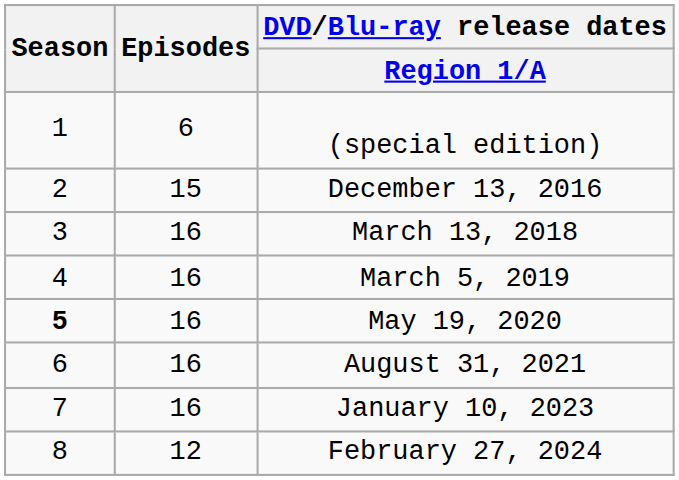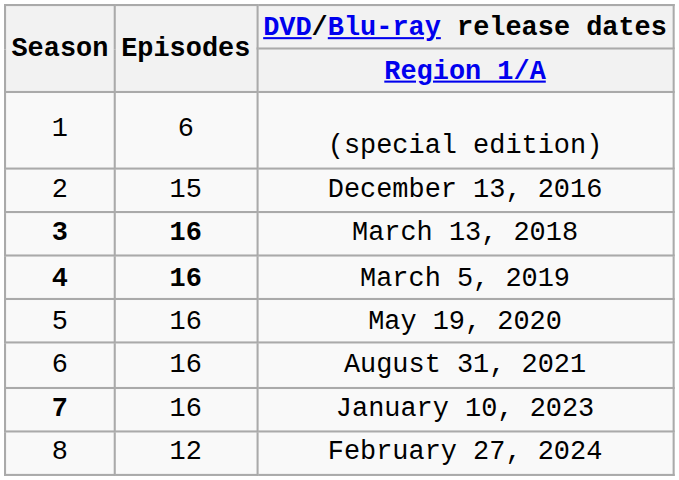(60, 233) normal -> (60, 233) bold
(186, 233) normal -> (186, 233) bold
(60, 277) normal -> (60, 277) bold
(186, 277) normal -> (186, 277) bold
(60, 321) bold -> (60, 321) normal
(60, 409) normal -> (60, 409) bold
